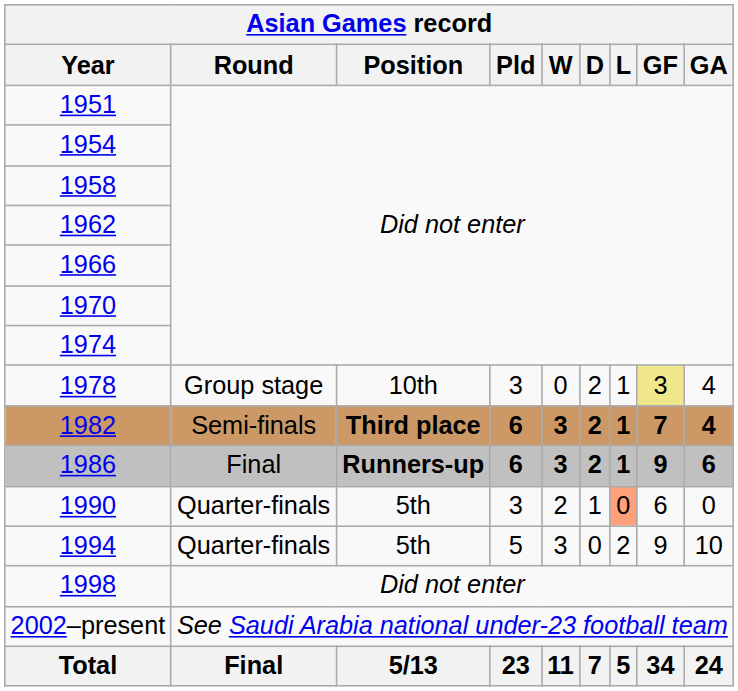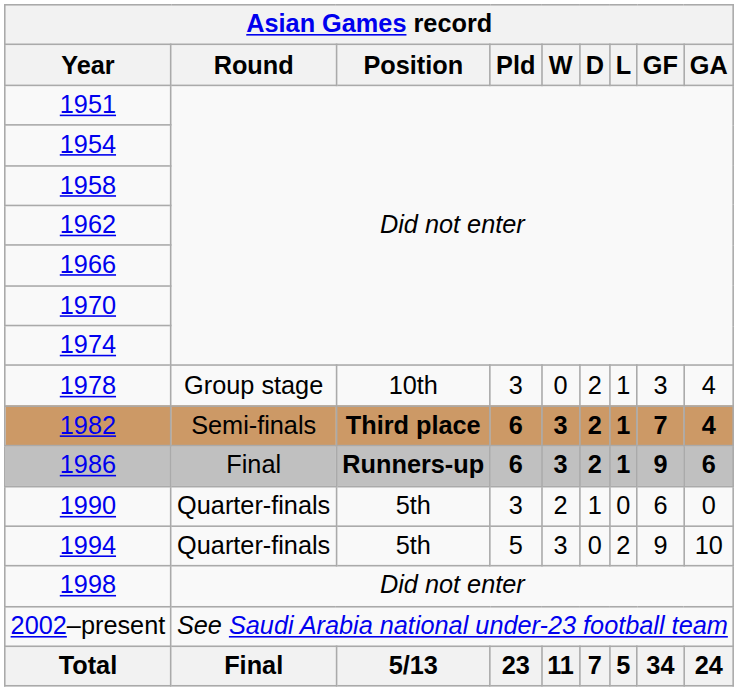(660, 385) khaki background -> (660, 385) no background
(623, 505) lightsalmon background -> (623, 505) no background
